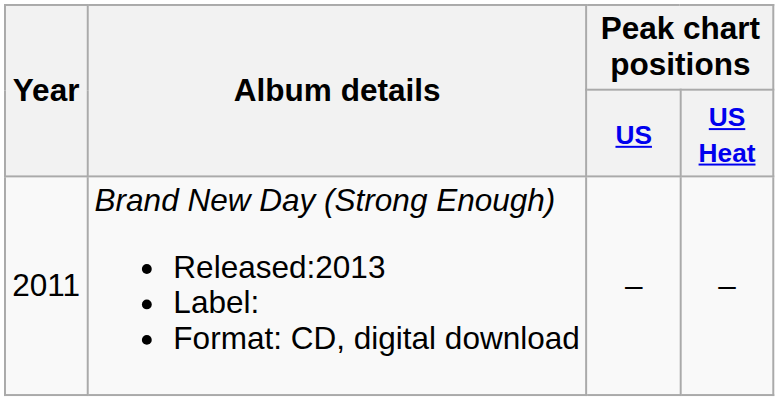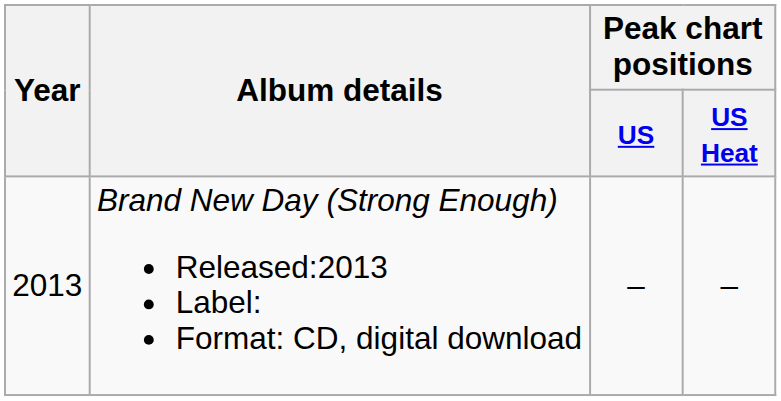(46, 285) 2011 -> (47, 285) 2013
